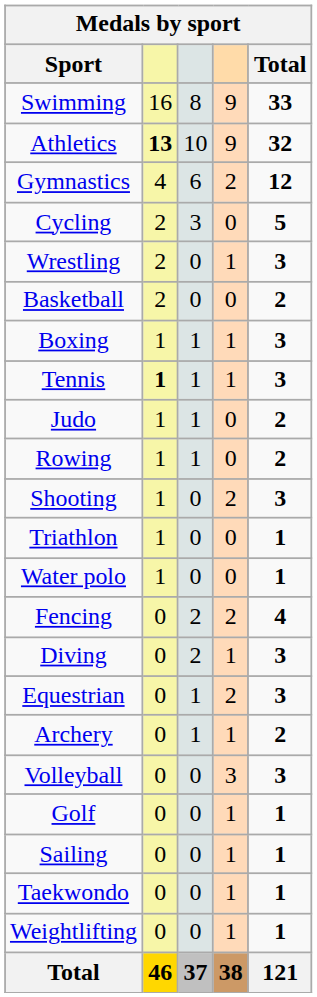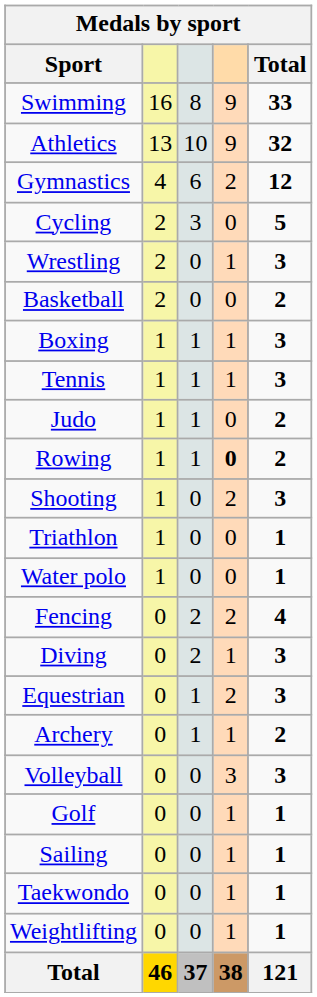(160, 142) bold -> (160, 142) normal
(160, 379) bold -> (160, 379) normal
(231, 458) normal -> (231, 458) bold
